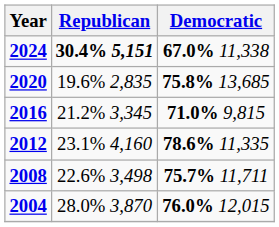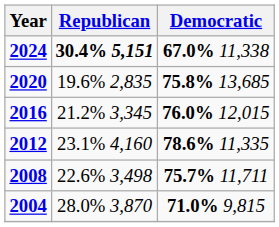(216, 113) 71.0% 9,815 -> (216, 113) 76.0% 12,015
(216, 205) 76.0% 12,015 -> (216, 205) 71.0% 9,815
